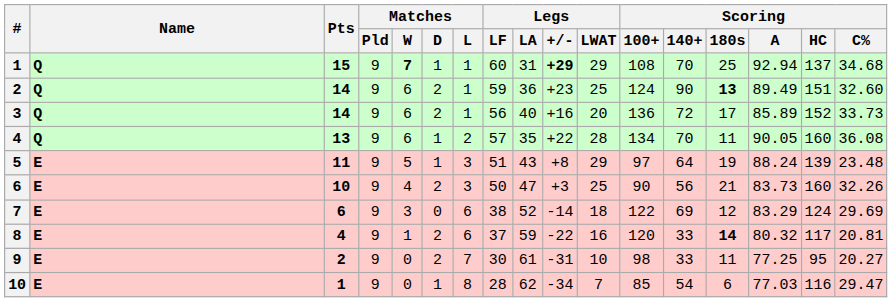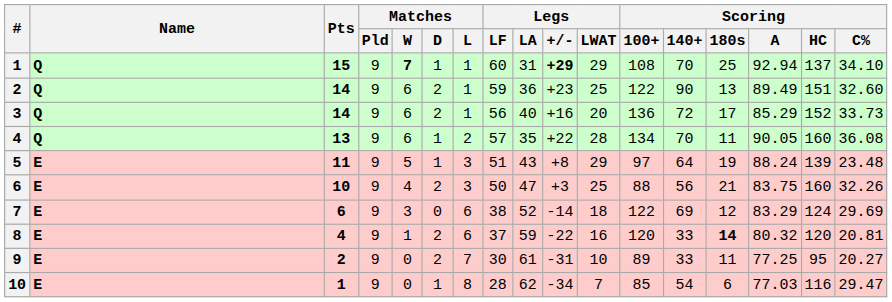(861, 65) 34.68 -> (861, 65) 34.10
(641, 90) 124 -> (641, 90) 122
(727, 90) bold -> (727, 90) normal
(775, 114) 85.89 -> (775, 114) 85.29
(641, 187) 90 -> (641, 187) 88
(775, 187) 83.73 -> (775, 187) 83.75
(818, 236) 117 -> (818, 236) 120
(641, 260) 98 -> (641, 260) 89
